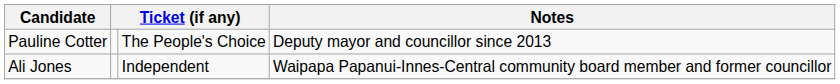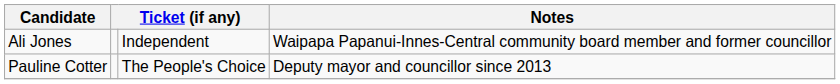rows swapped: (58, 42) <-> (40, 67)
